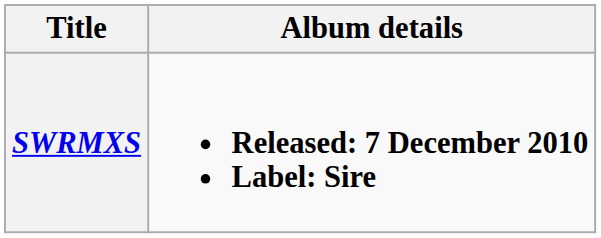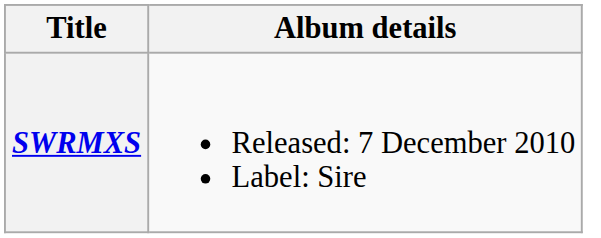(372, 160) bold -> (365, 160) normal
